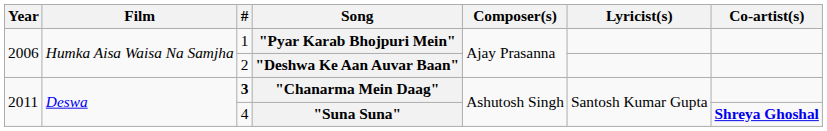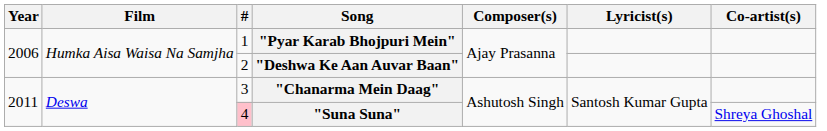(244, 89) bold -> (244, 89) normal
(244, 114) no background -> (244, 114) pink background
(767, 114) bold -> (763, 114) normal
